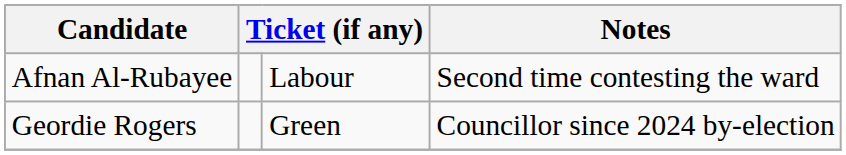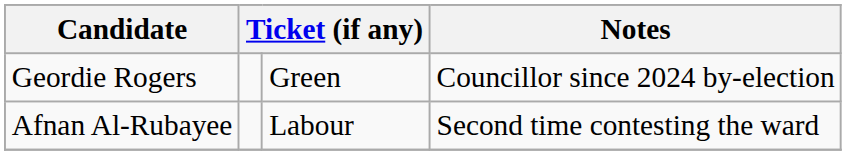rows swapped: (104, 125) <-> (122, 77)
